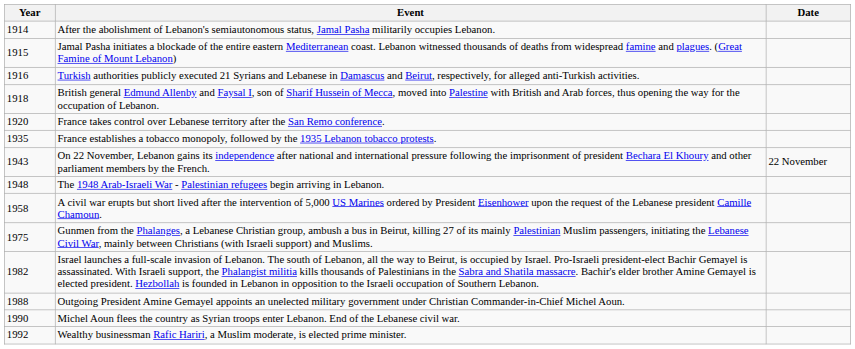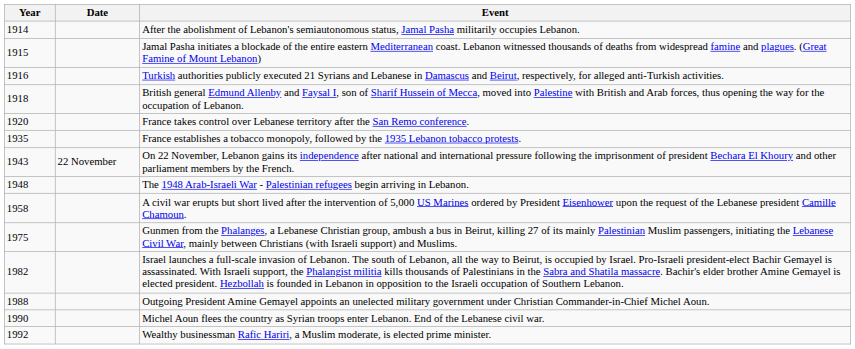columns swapped: (808, 13) <-> (411, 13)
